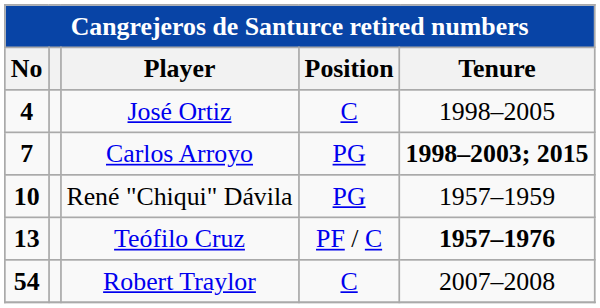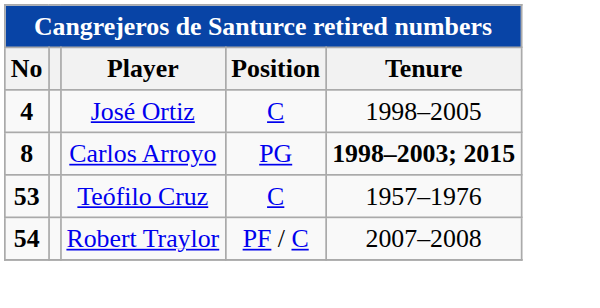(27, 153) 7 -> (27, 153) 8
- row: (180, 196)
(27, 239) 13 -> (27, 196) 53
(349, 239) PF / C -> (276, 196) C
(497, 239) bold -> (424, 196) normal
(349, 281) C -> (276, 239) PF / C
